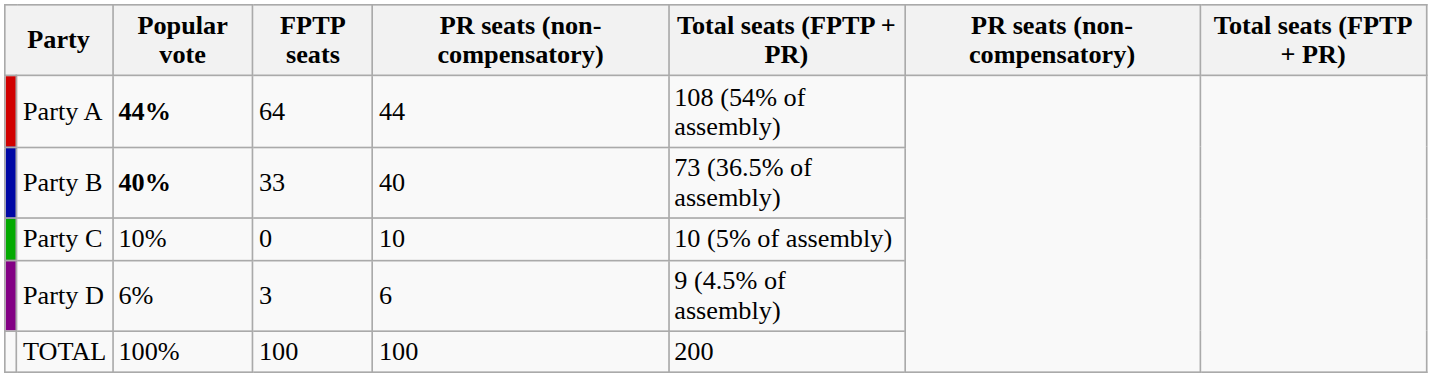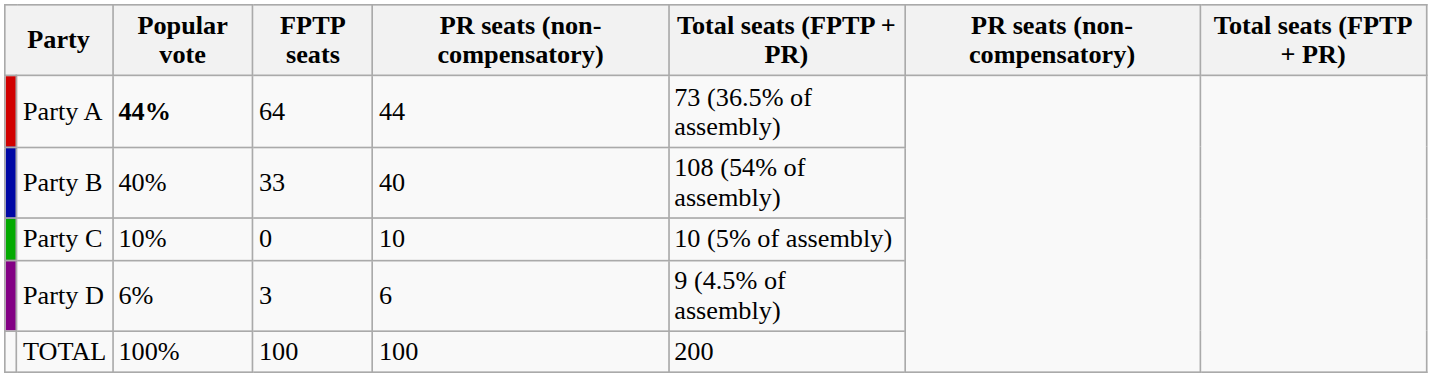(740, 111) 108 (54% of assembly) -> (743, 111) 73 (36.5% of assembly)
(145, 182) bold -> (143, 182) normal
(743, 182) 73 (36.5% of assembly) -> (740, 182) 108 (54% of assembly)
